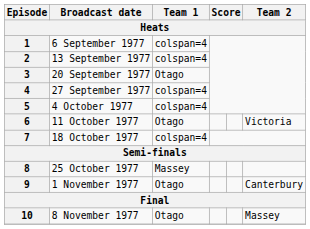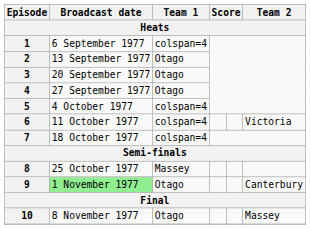(181, 59) colspan=4 -> (169, 59) Otago
(181, 91) colspan=4 -> (169, 91) Otago
(169, 122) Otago -> (181, 122) colspan=4
(95, 185) no background -> (95, 185) lightgreen background
